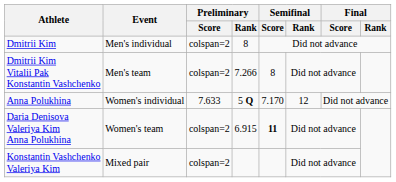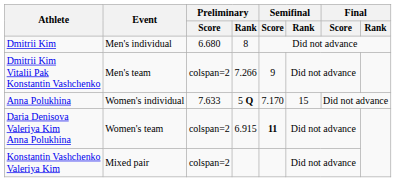(209, 44) colspan=2 -> (209, 44) 6.680
(273, 73) 8 -> (273, 73) 9
(303, 101) 12 -> (303, 101) 15
